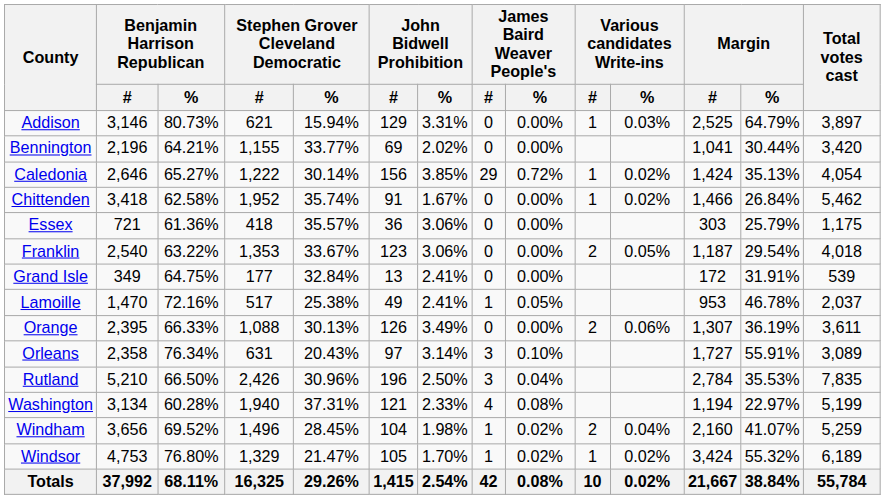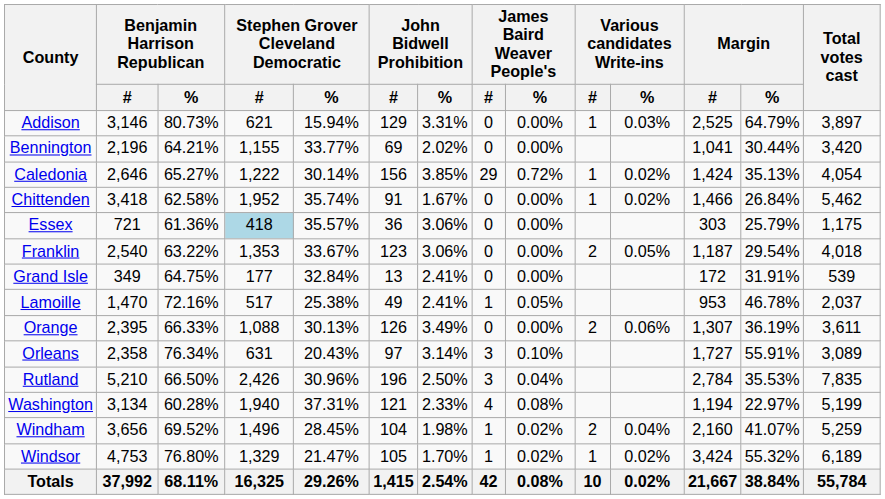(259, 225) no background -> (259, 225) lightblue background
